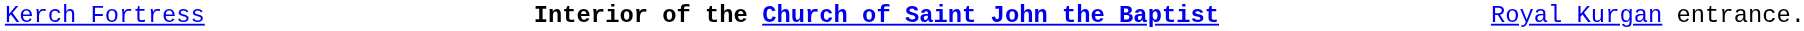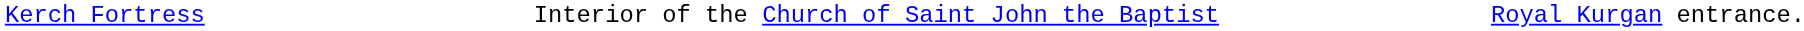(876, 16) bold -> (876, 16) normal
